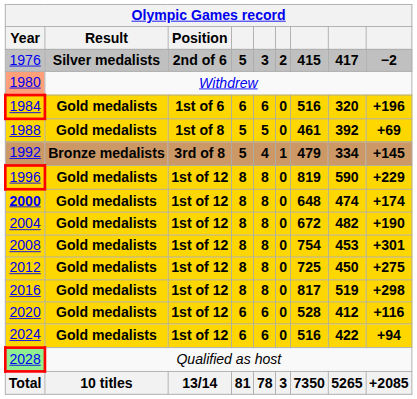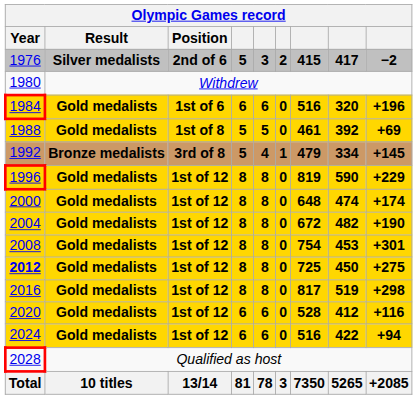(25, 82) lightsalmon background -> (25, 82) no background
(25, 201) bold -> (25, 201) normal
(25, 268) normal -> (25, 268) bold
(25, 359) lightgreen background -> (25, 359) no background
